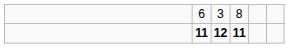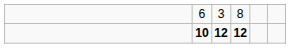(202, 33) 11 -> (202, 33) 10
(239, 33) 11 -> (240, 33) 12
